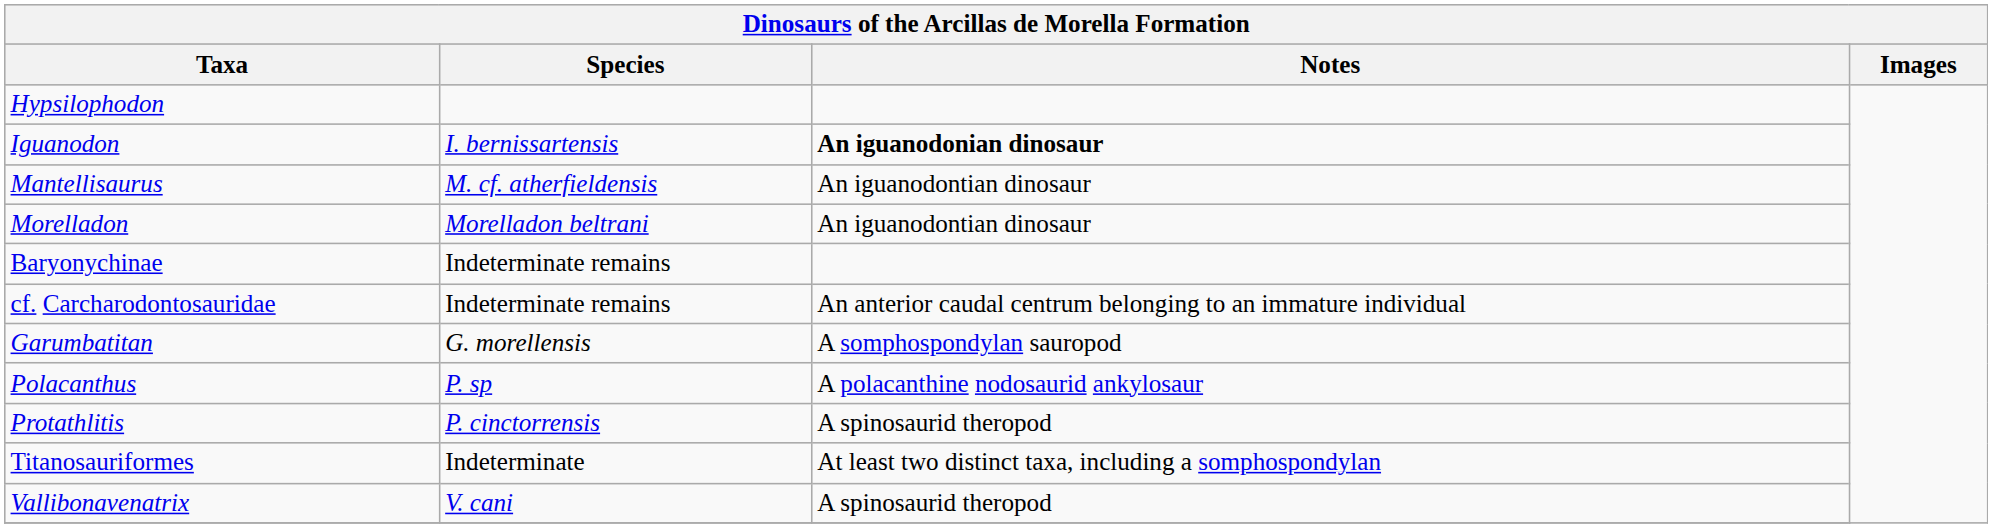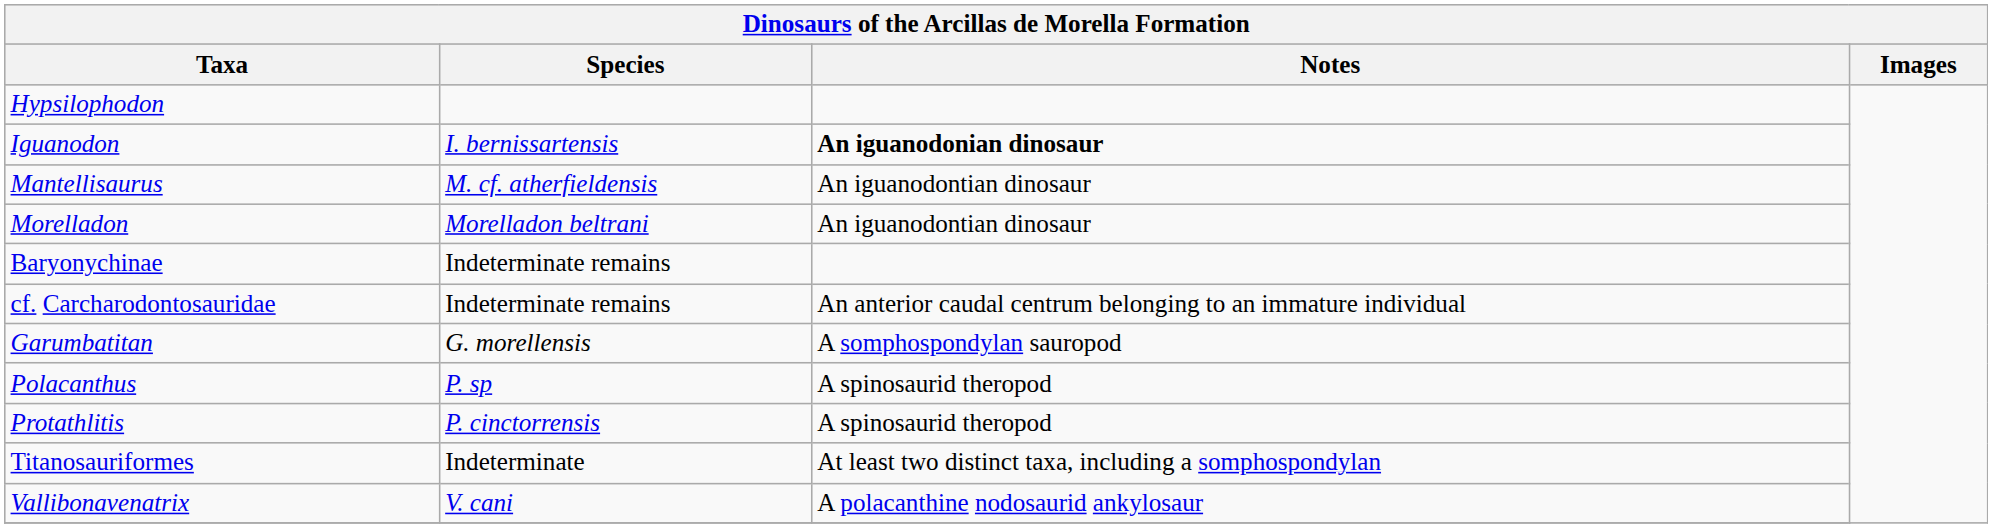(1010, 382) A polacanthine nodosaurid ankylosaur -> (935, 382) A spinosaurid theropod
(935, 502) A spinosaurid theropod -> (1010, 502) A polacanthine nodosaurid ankylosaur
